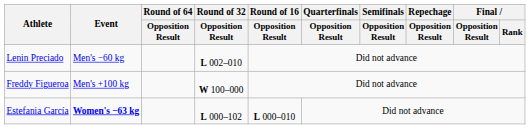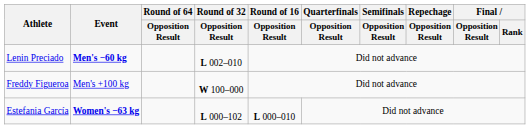(99, 58) normal -> (100, 58) bold
